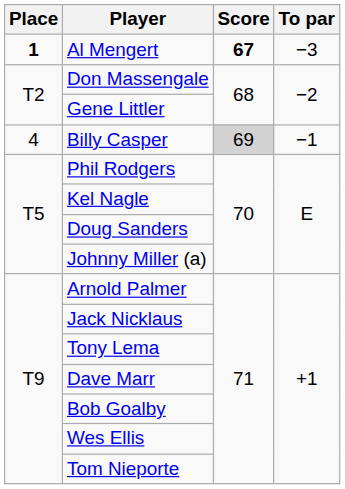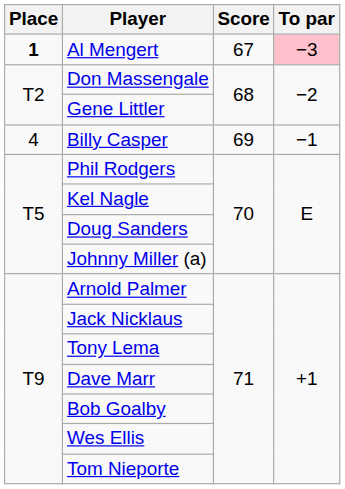(244, 49) bold -> (244, 49) normal
(307, 49) no background -> (307, 49) pink background
(244, 139) lightgrey background -> (244, 139) no background
